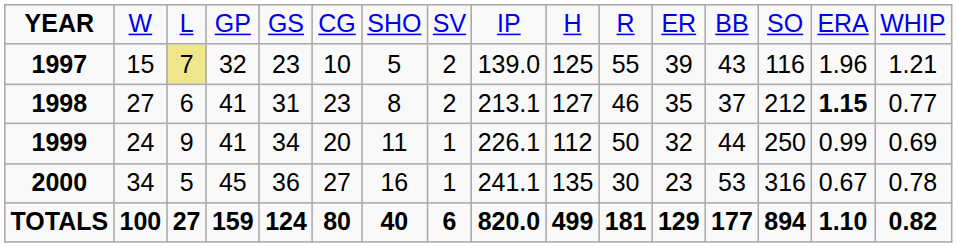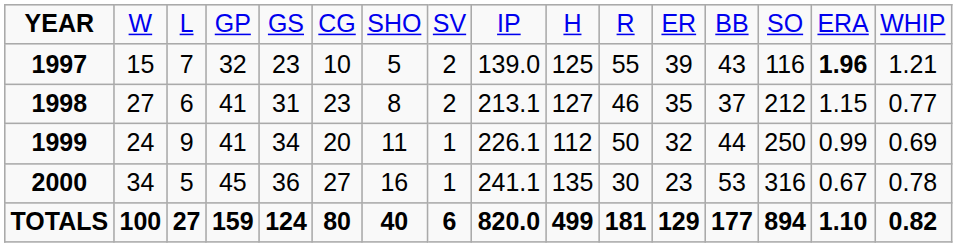(187, 63) khaki background -> (187, 63) no background
(843, 63) normal -> (843, 63) bold
(843, 103) bold -> (843, 103) normal
